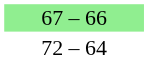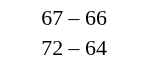(74, 17) lightgreen background -> (74, 17) no background
